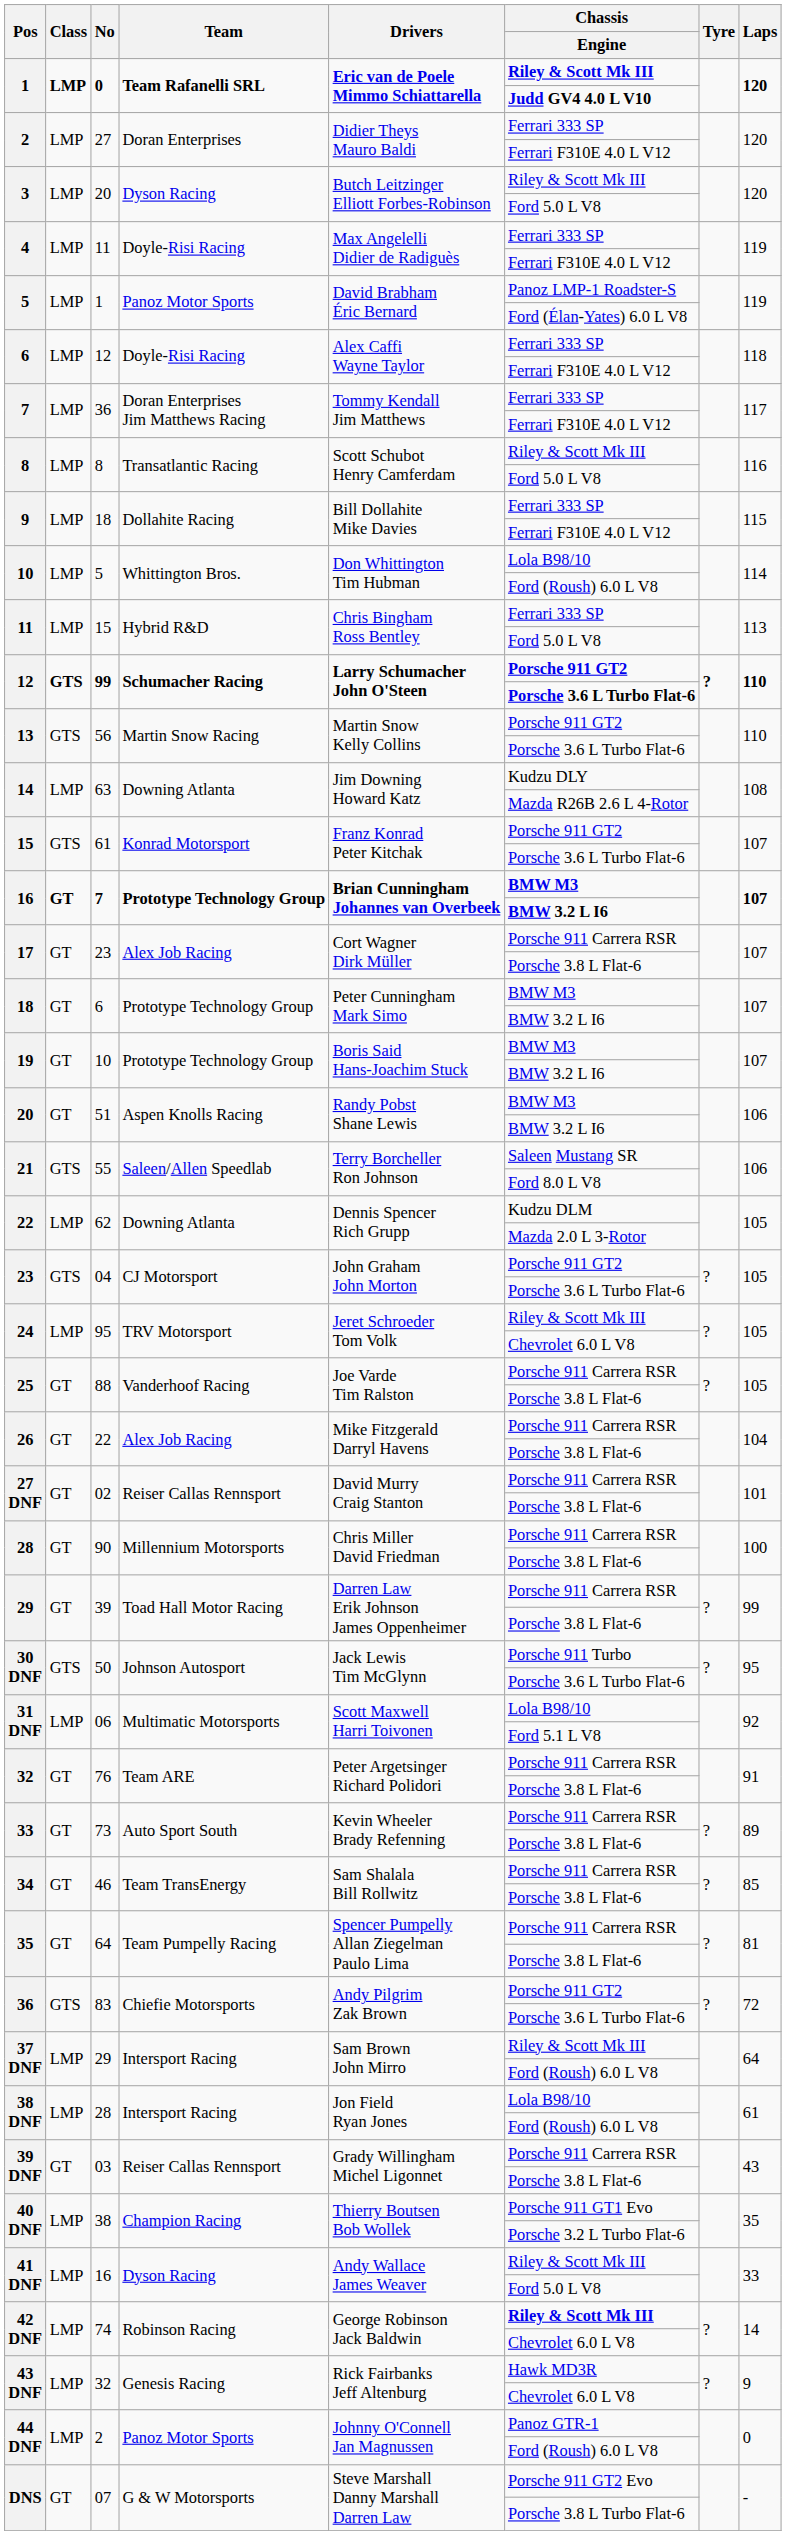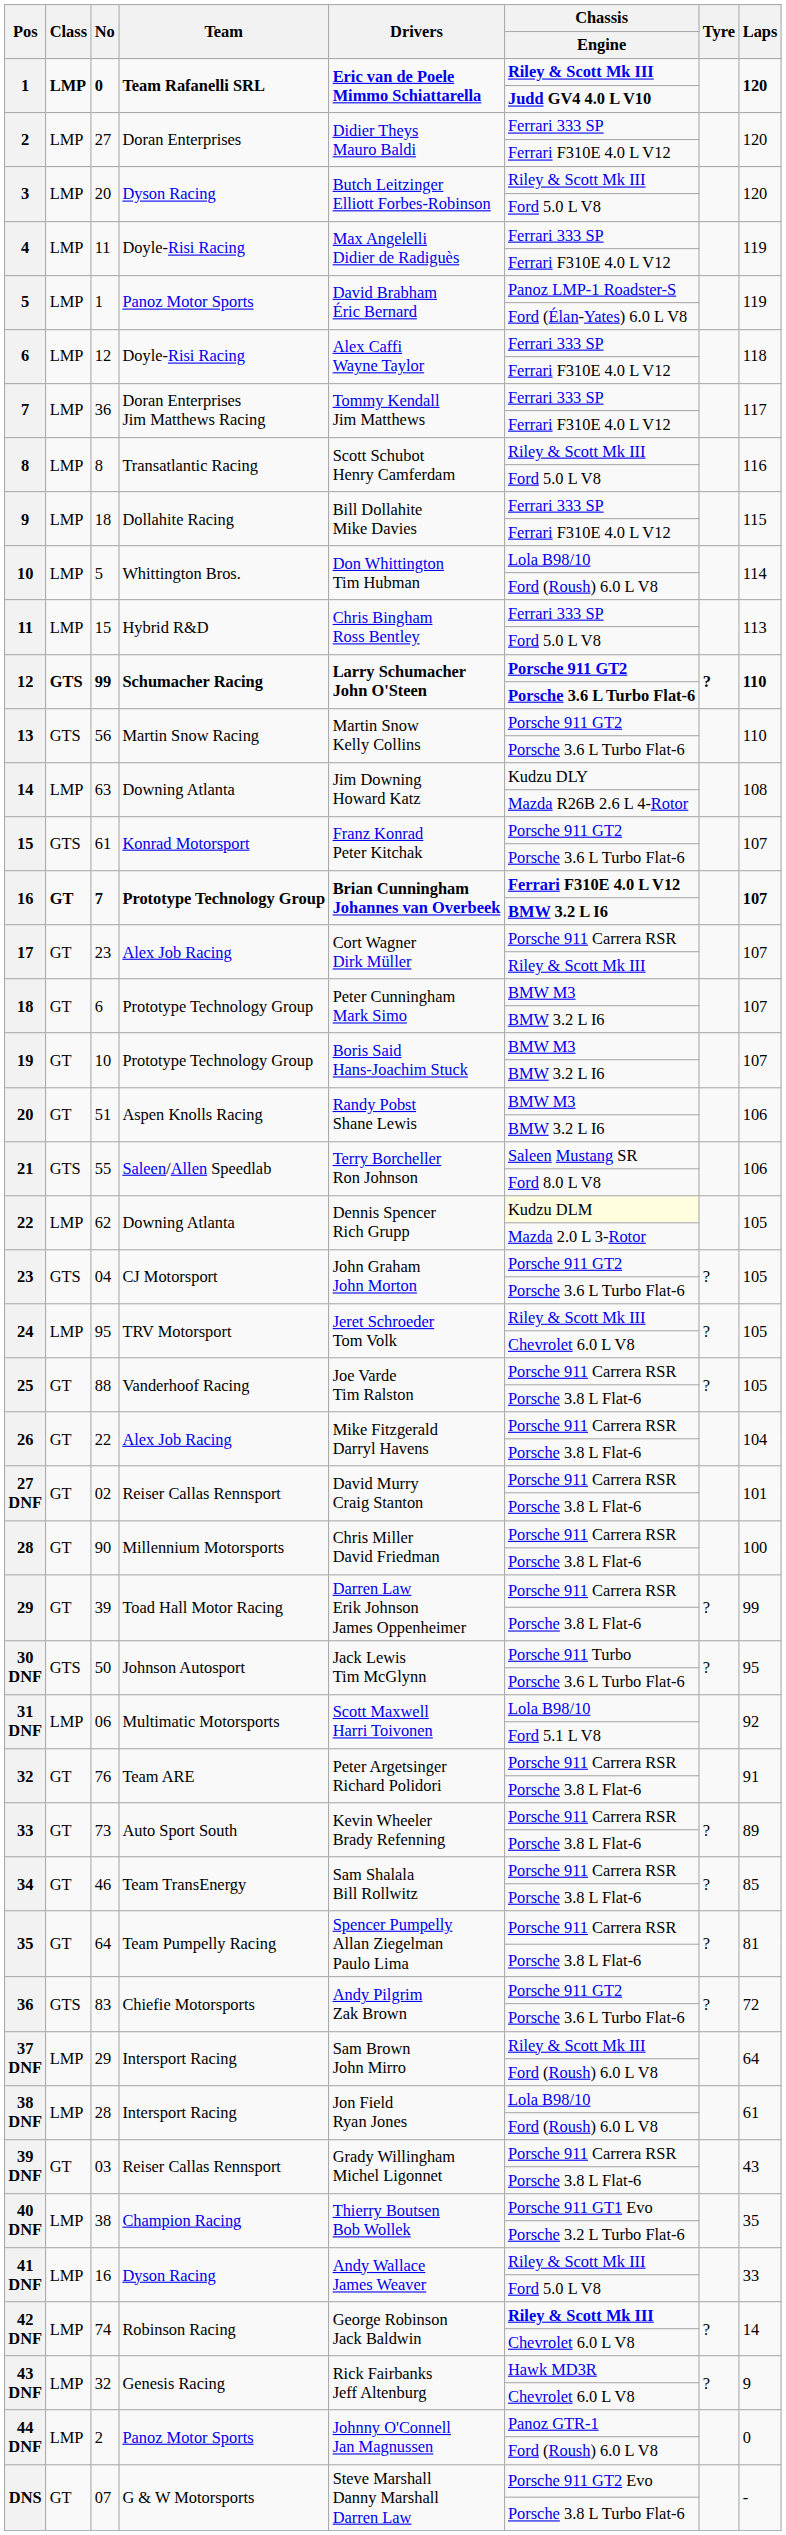(543, 884) BMW M3 -> (594, 884) Ferrari F310E 4.0 L V12
(575, 965) Porsche 3.8 L Flat-6 -> (577, 965) Riley & Scott Mk III
(550, 1209) no background -> (550, 1209) lightyellow background
